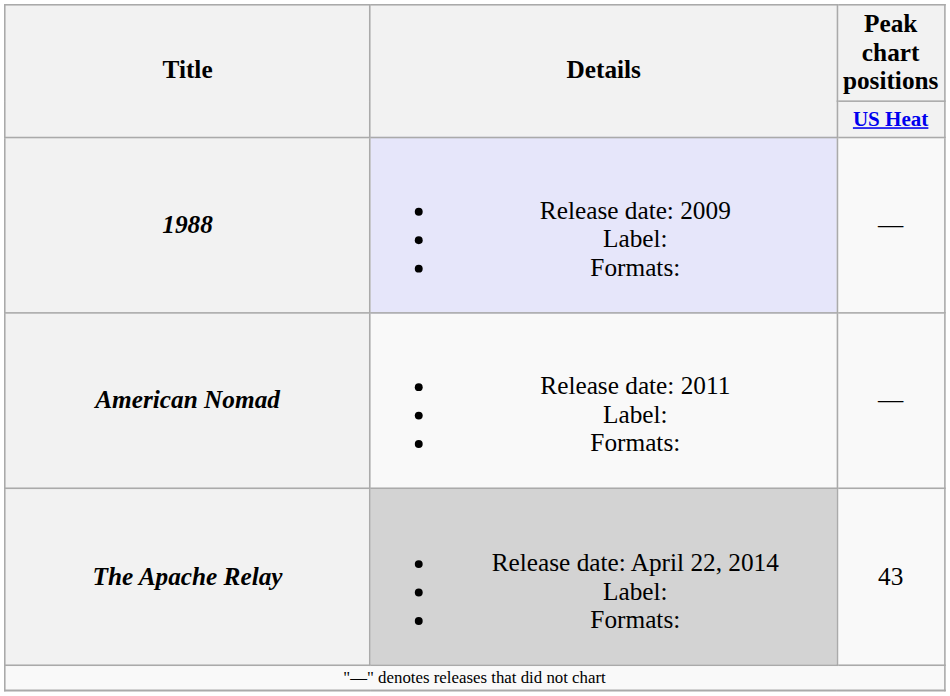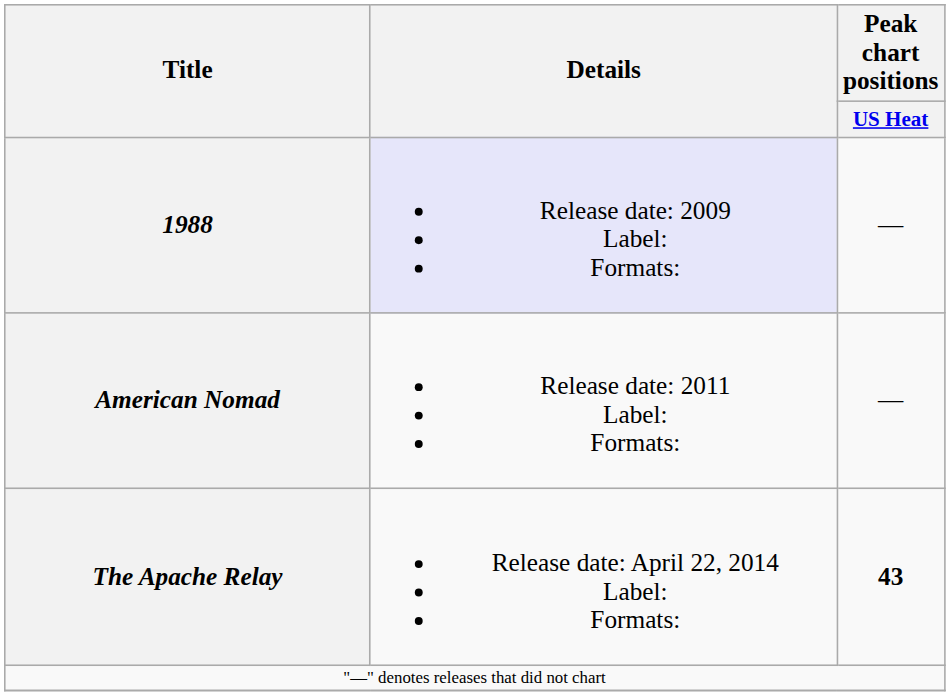(604, 591) lightgrey background -> (604, 591) no background
(891, 576) normal -> (891, 576) bold
